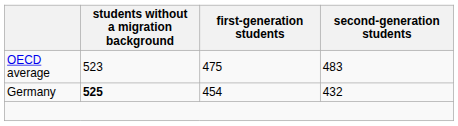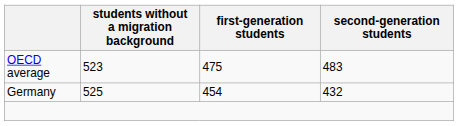(93, 92) bold -> (93, 92) normal
